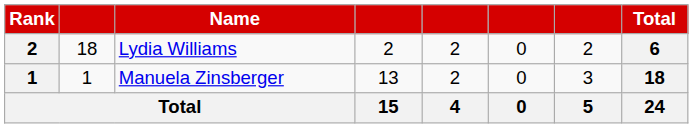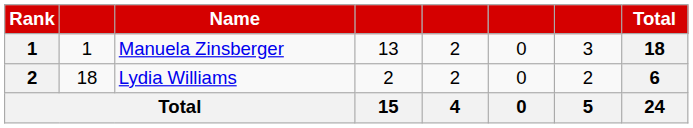rows swapped: (201, 78) <-> (178, 48)
